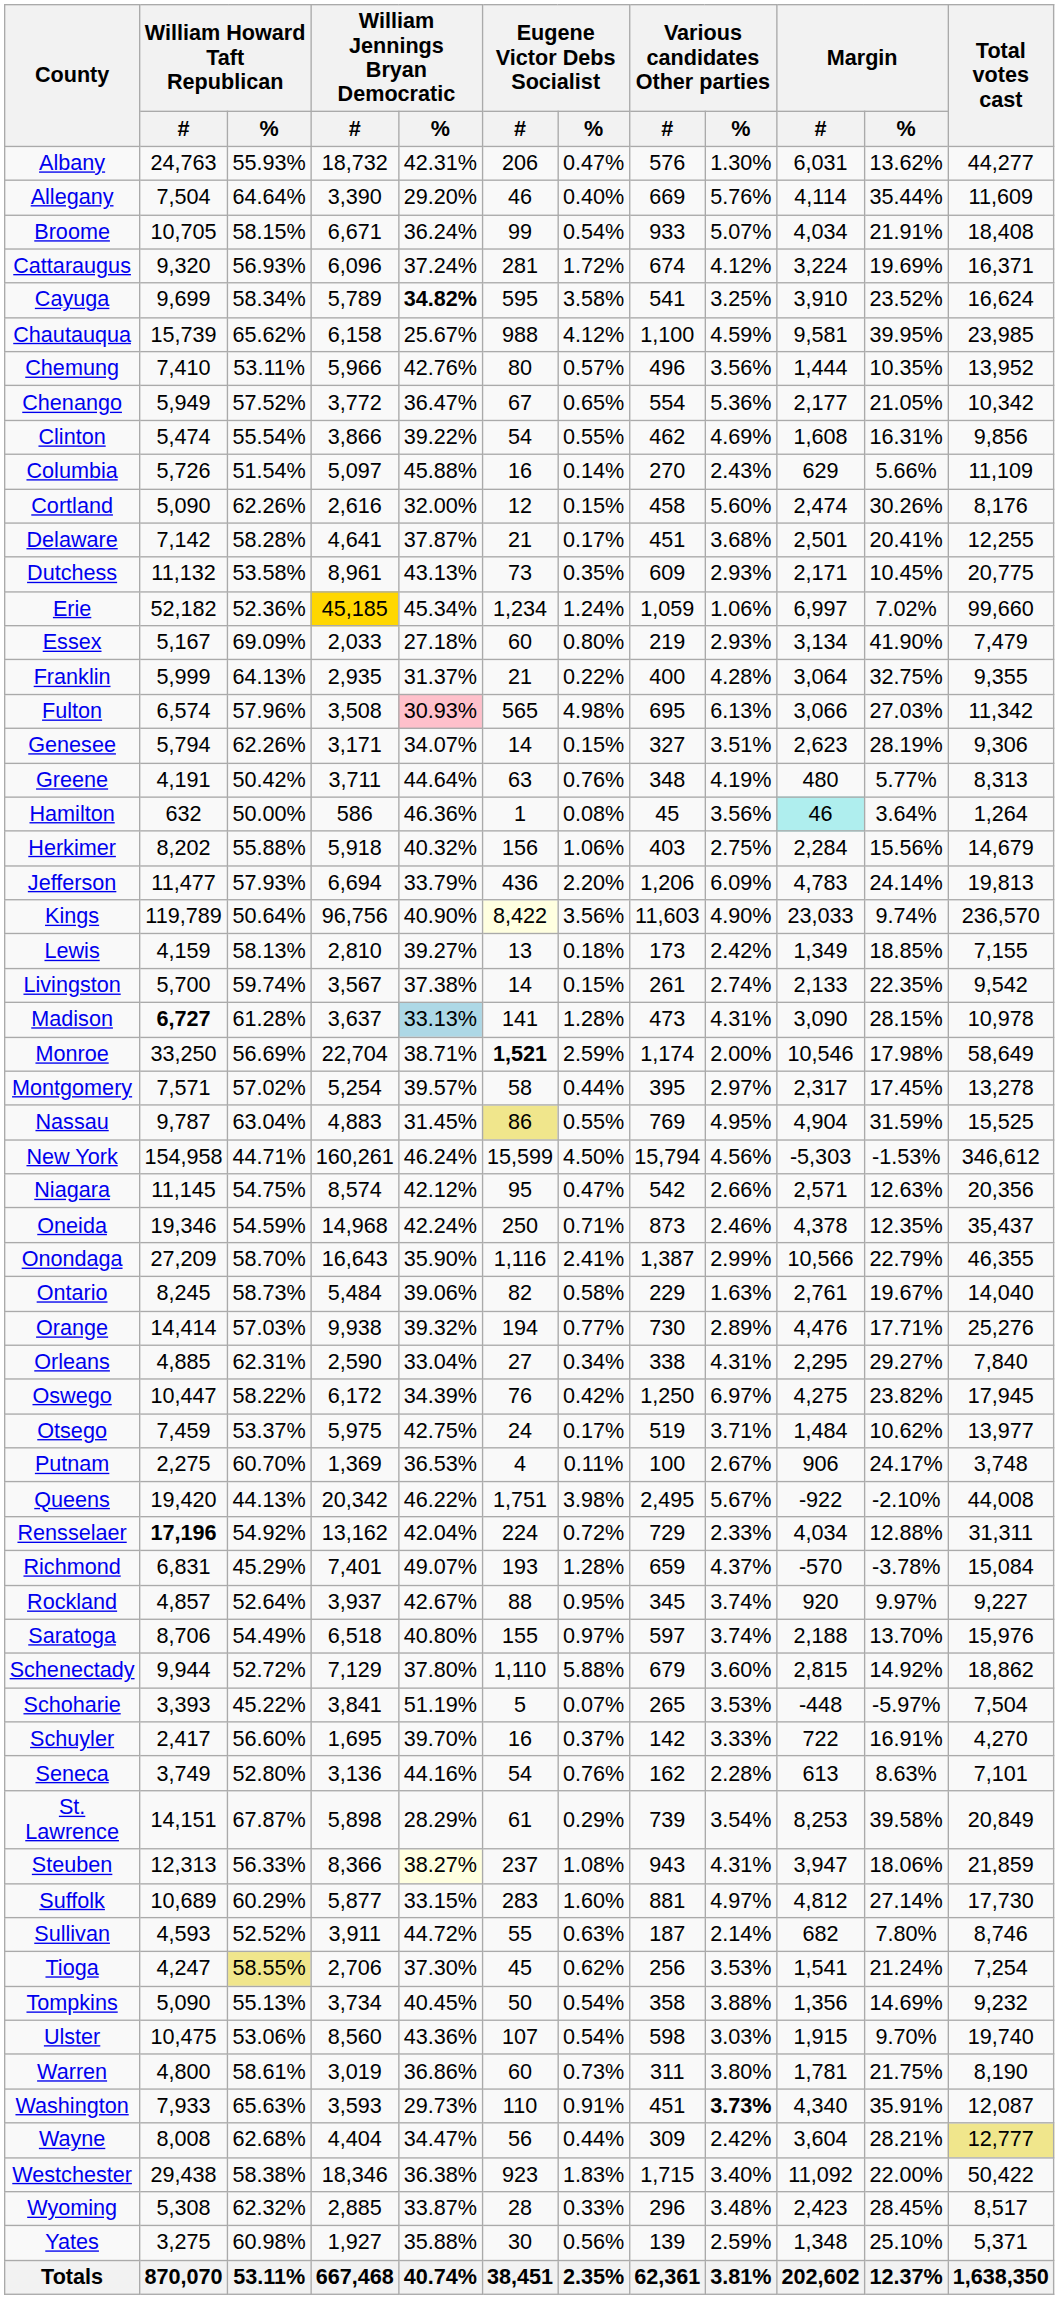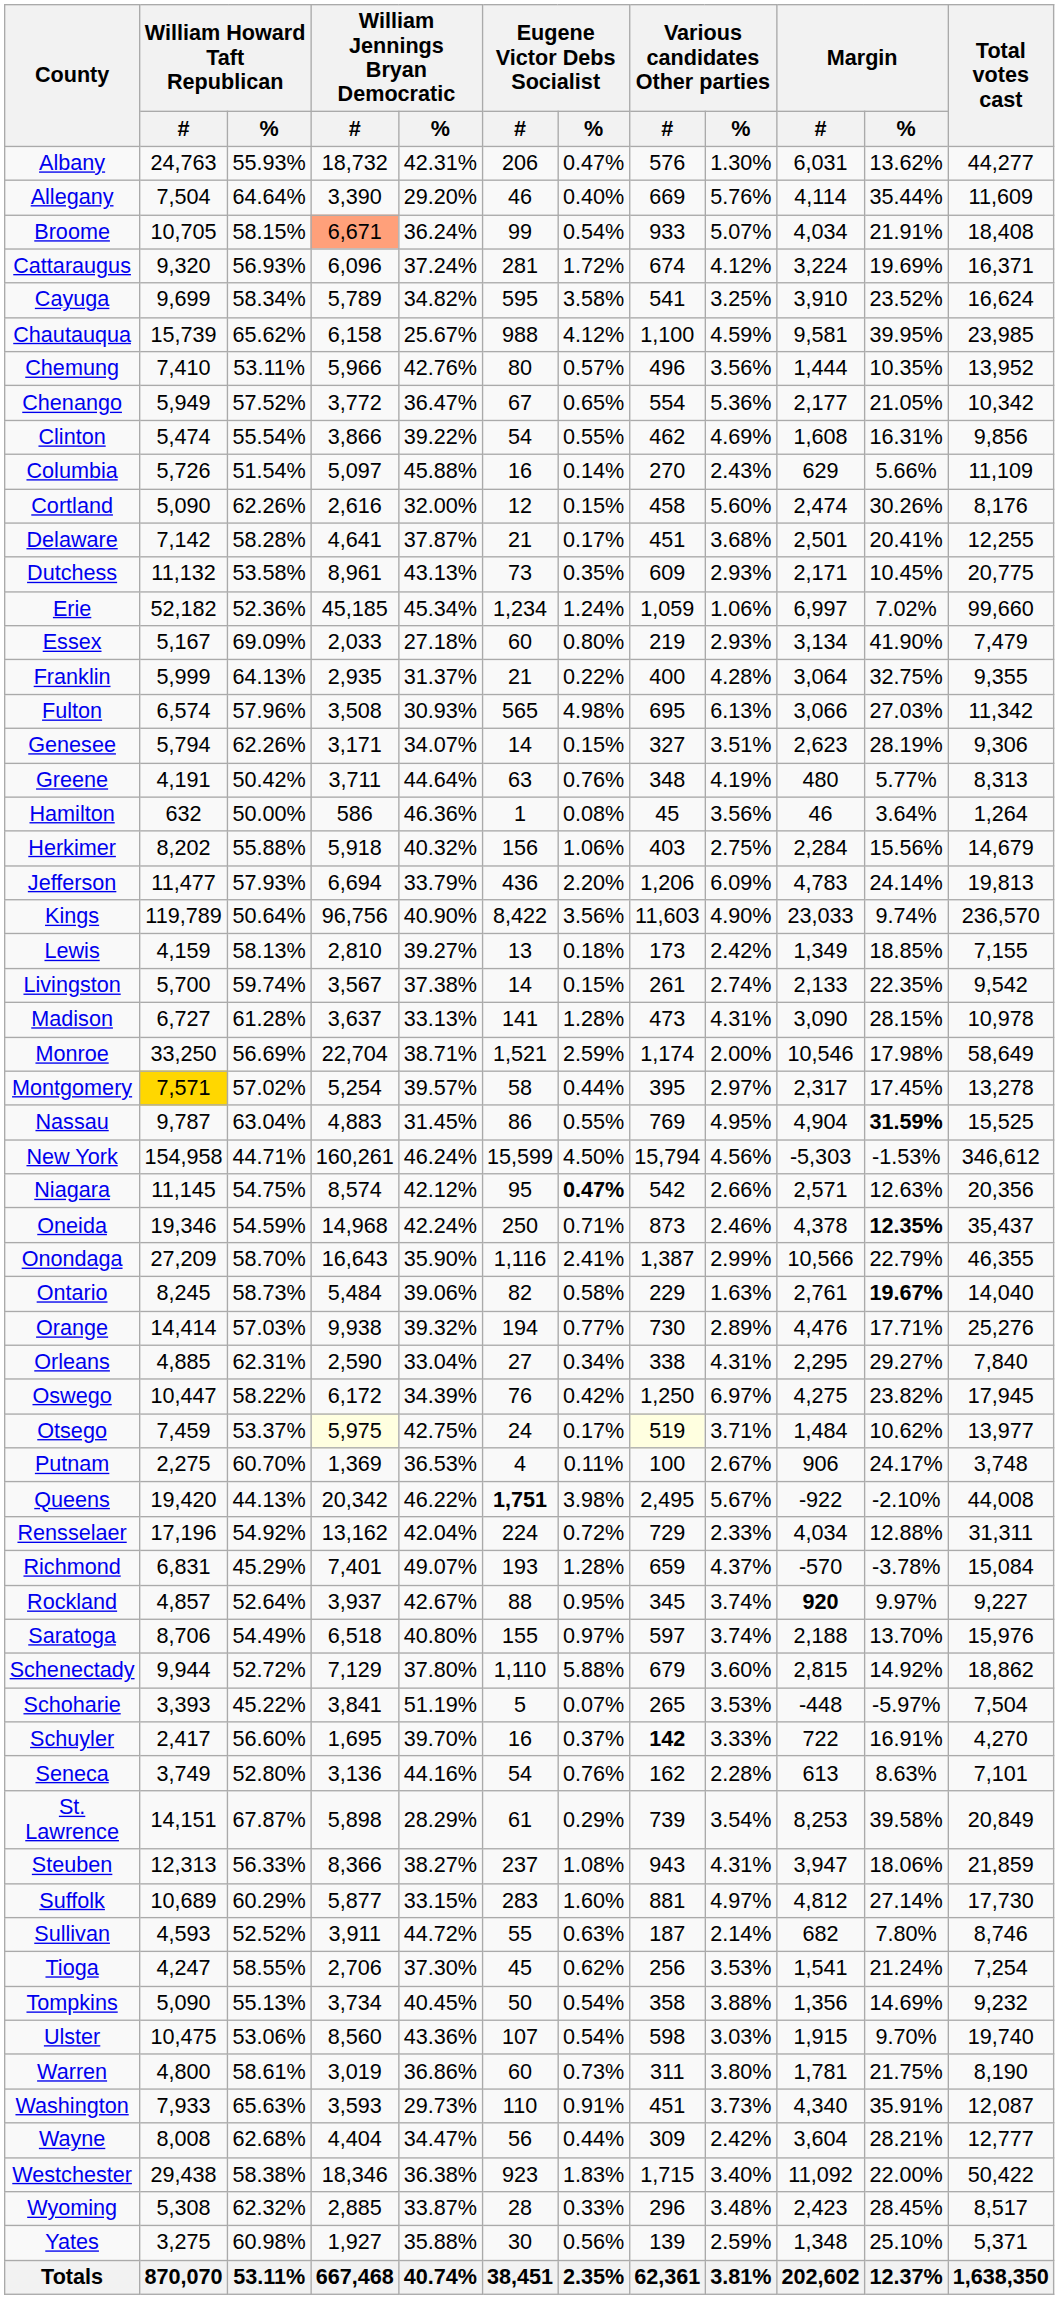(355, 231) no background -> (355, 231) lightsalmon background
(440, 300) bold -> (440, 300) normal
(355, 608) gold background -> (355, 608) no background
(440, 711) pink background -> (440, 711) no background
(821, 813) paleturquoise background -> (821, 813) no background
(520, 916) lightyellow background -> (520, 916) no background
(184, 1019) bold -> (184, 1019) normal
(440, 1019) lightblue background -> (440, 1019) no background
(520, 1053) bold -> (520, 1053) normal
(184, 1087) no background -> (184, 1087) gold background
(520, 1122) khaki background -> (520, 1122) no background
(906, 1122) normal -> (906, 1122) bold
(594, 1190) normal -> (594, 1190) bold
(906, 1224) normal -> (906, 1224) bold
(906, 1293) normal -> (906, 1293) bold
(355, 1430) no background -> (355, 1430) lightyellow background
(667, 1430) no background -> (667, 1430) lightyellow background
(520, 1499) normal -> (520, 1499) bold
(184, 1533) bold -> (184, 1533) normal
(821, 1601) normal -> (821, 1601) bold
(667, 1738) normal -> (667, 1738) bold
(440, 1865) lightyellow background -> (440, 1865) no background
(269, 1968) khaki background -> (269, 1968) no background
(741, 2105) bold -> (741, 2105) normal
(1001, 2139) khaki background -> (1001, 2139) no background
